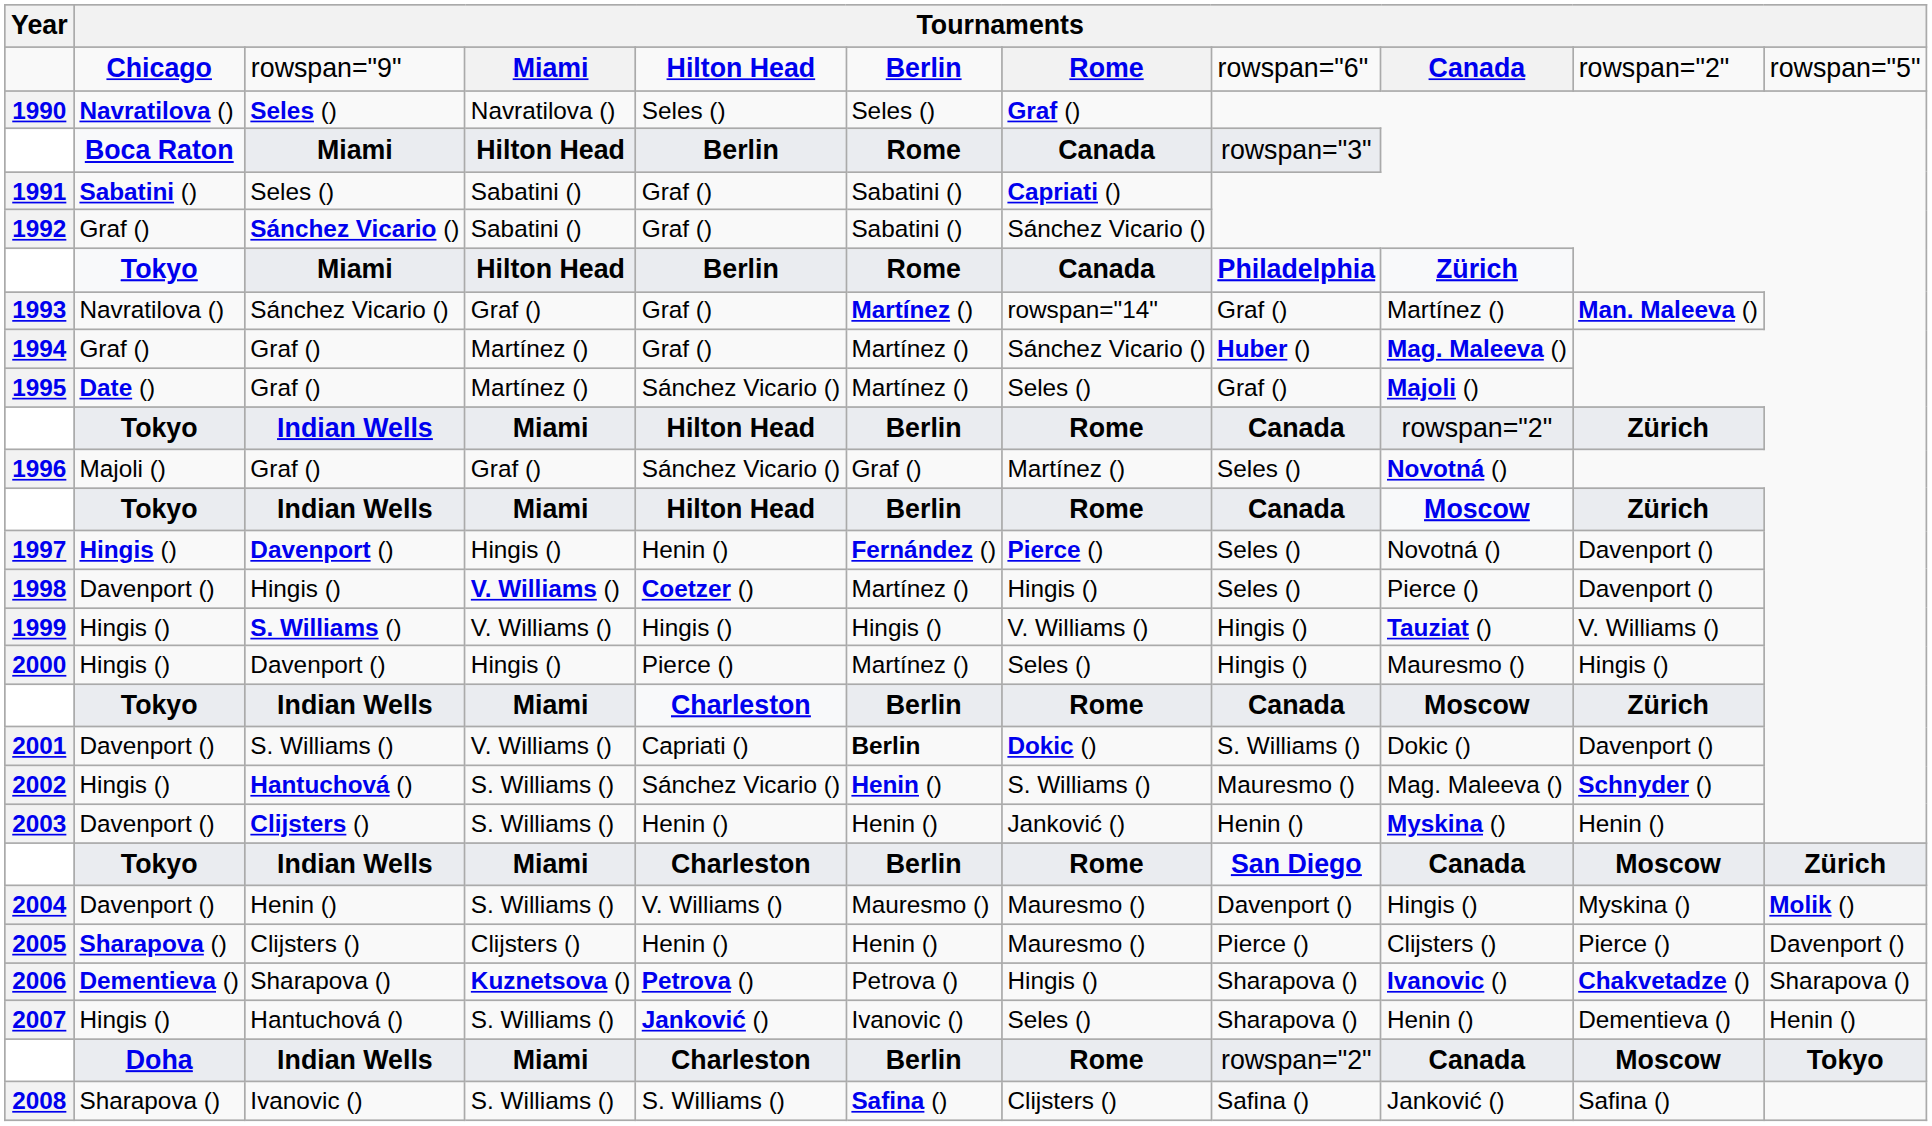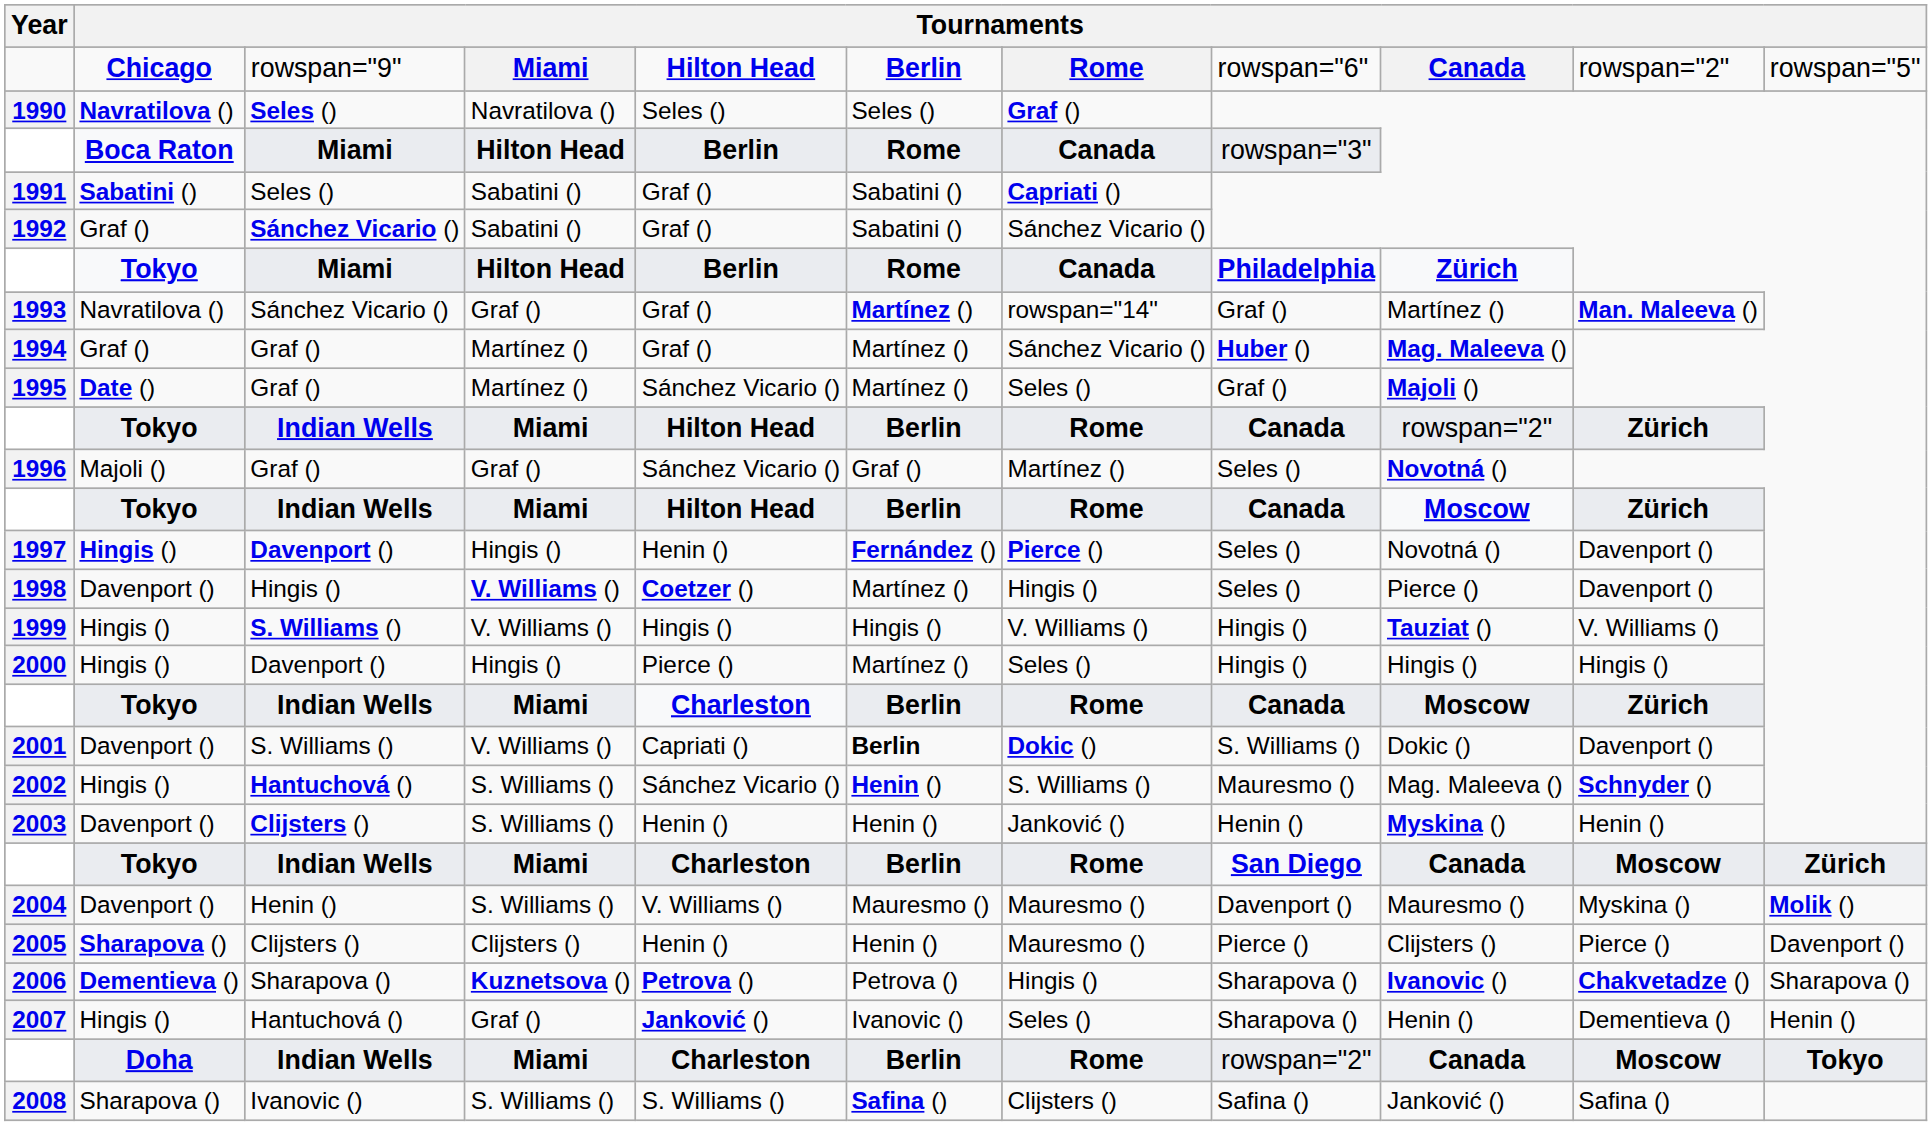(1456, 666) Mauresmo () -> (1432, 666) Hingis ()
(1432, 905) Hingis () -> (1456, 905) Mauresmo ()
(542, 1020) S. Williams () -> (506, 1020) Graf ()
